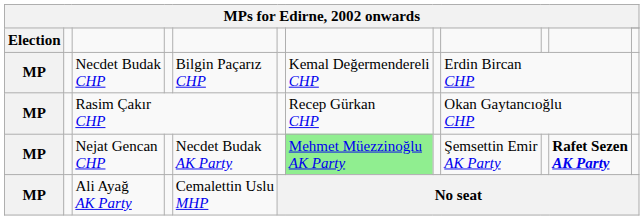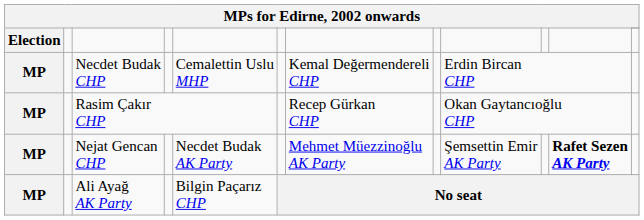(219, 72) Bilgin Paçarız CHP -> (225, 72) Cemalettin Uslu MHP
(355, 154) lightgreen background -> (355, 154) no background
(225, 194) Cemalettin Uslu MHP -> (219, 194) Bilgin Paçarız CHP
